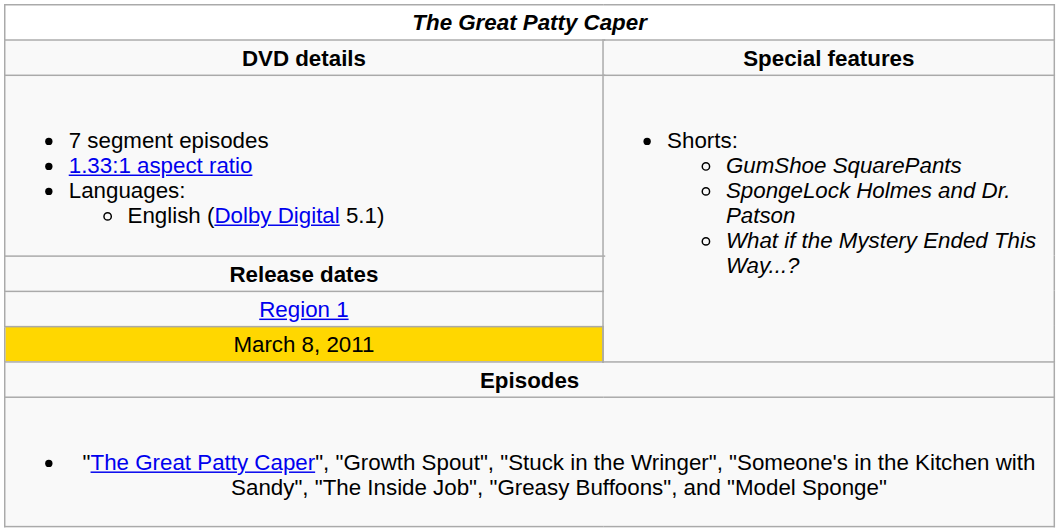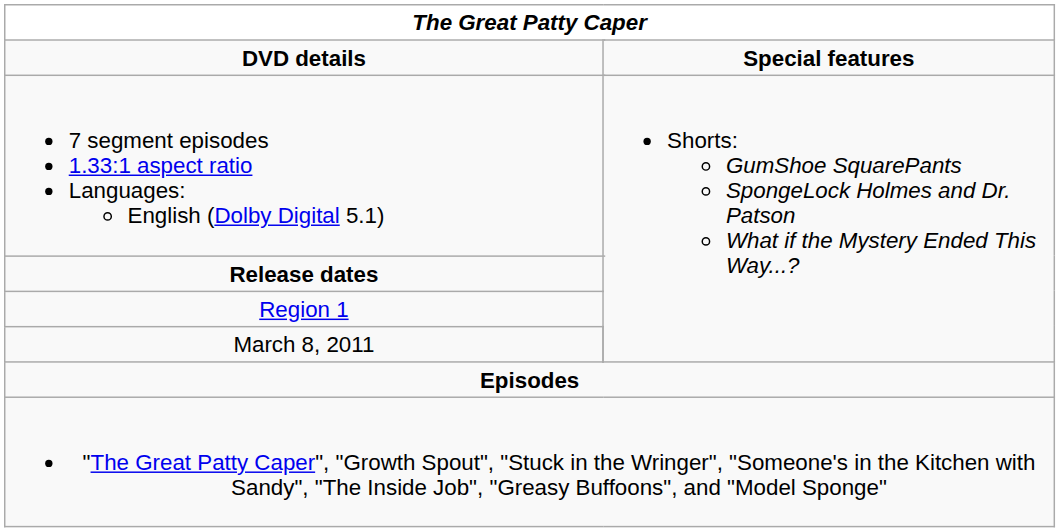(304, 344) gold background -> (304, 344) no background
